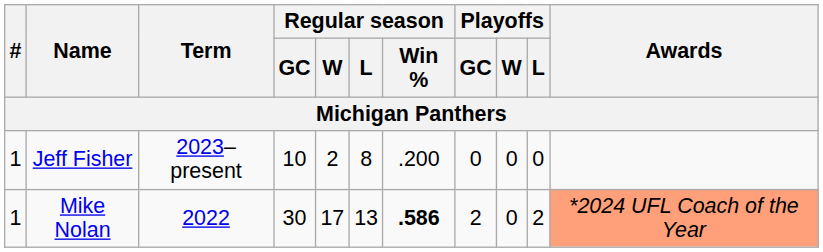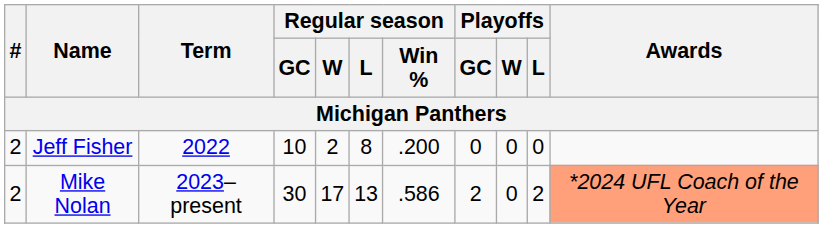(16, 159) 1 -> (16, 147) 2
(206, 159) 2023–present -> (206, 147) 2022
(16, 217) 1 -> (16, 193) 2
(206, 217) 2022 -> (206, 193) 2023–present
(419, 217) bold -> (419, 193) normal
